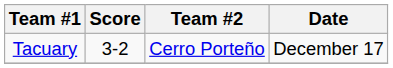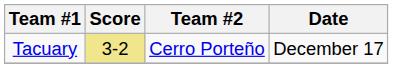(115, 48) no background -> (115, 48) khaki background
